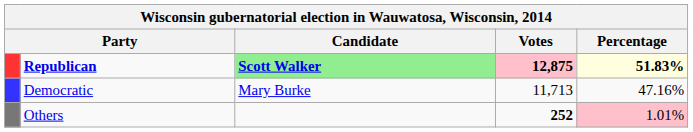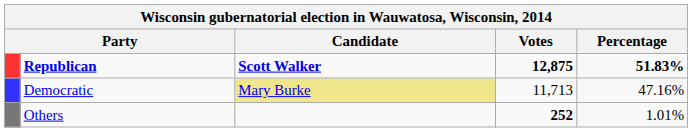(280, 66) lightgreen background -> (280, 66) no background
(552, 66) pink background -> (552, 66) no background
(660, 66) lightyellow background -> (660, 66) no background
(274, 90) no background -> (274, 90) khaki background
(665, 115) pink background -> (665, 115) no background
